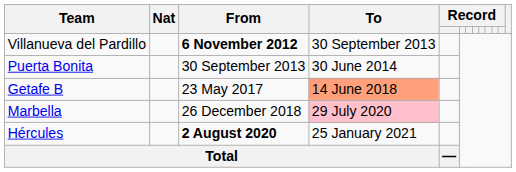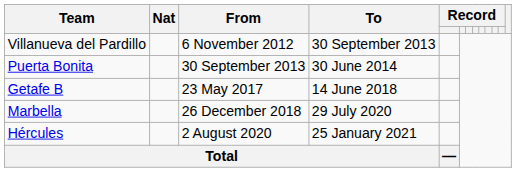(240, 44) bold -> (238, 44) normal
(354, 89) lightsalmon background -> (354, 89) no background
(352, 111) pink background -> (352, 111) no background
(229, 133) bold -> (227, 133) normal
